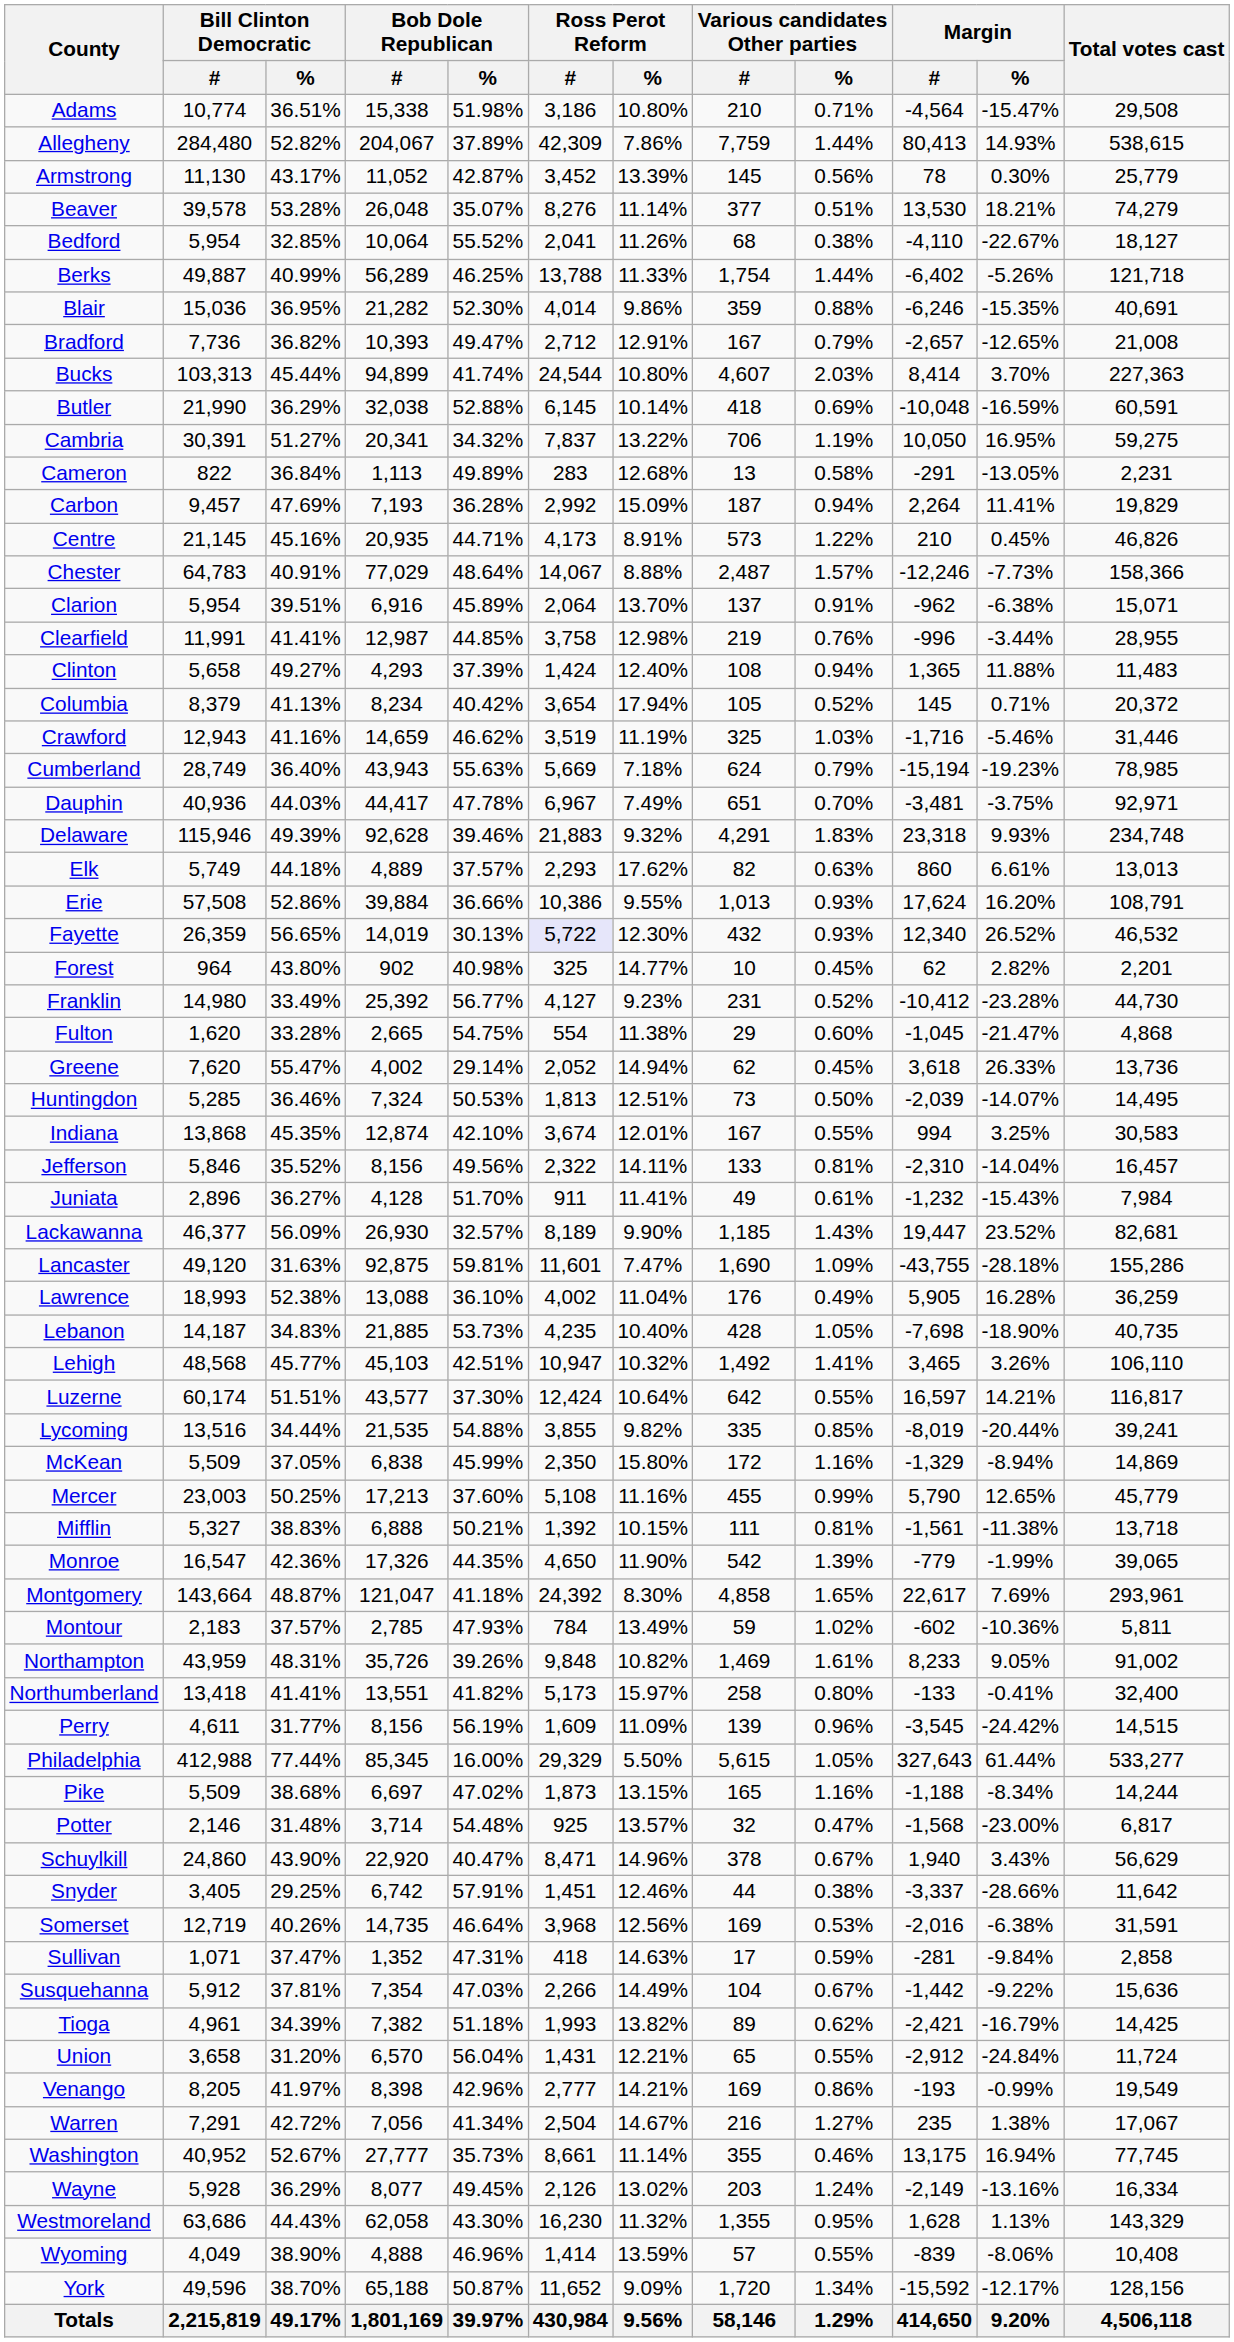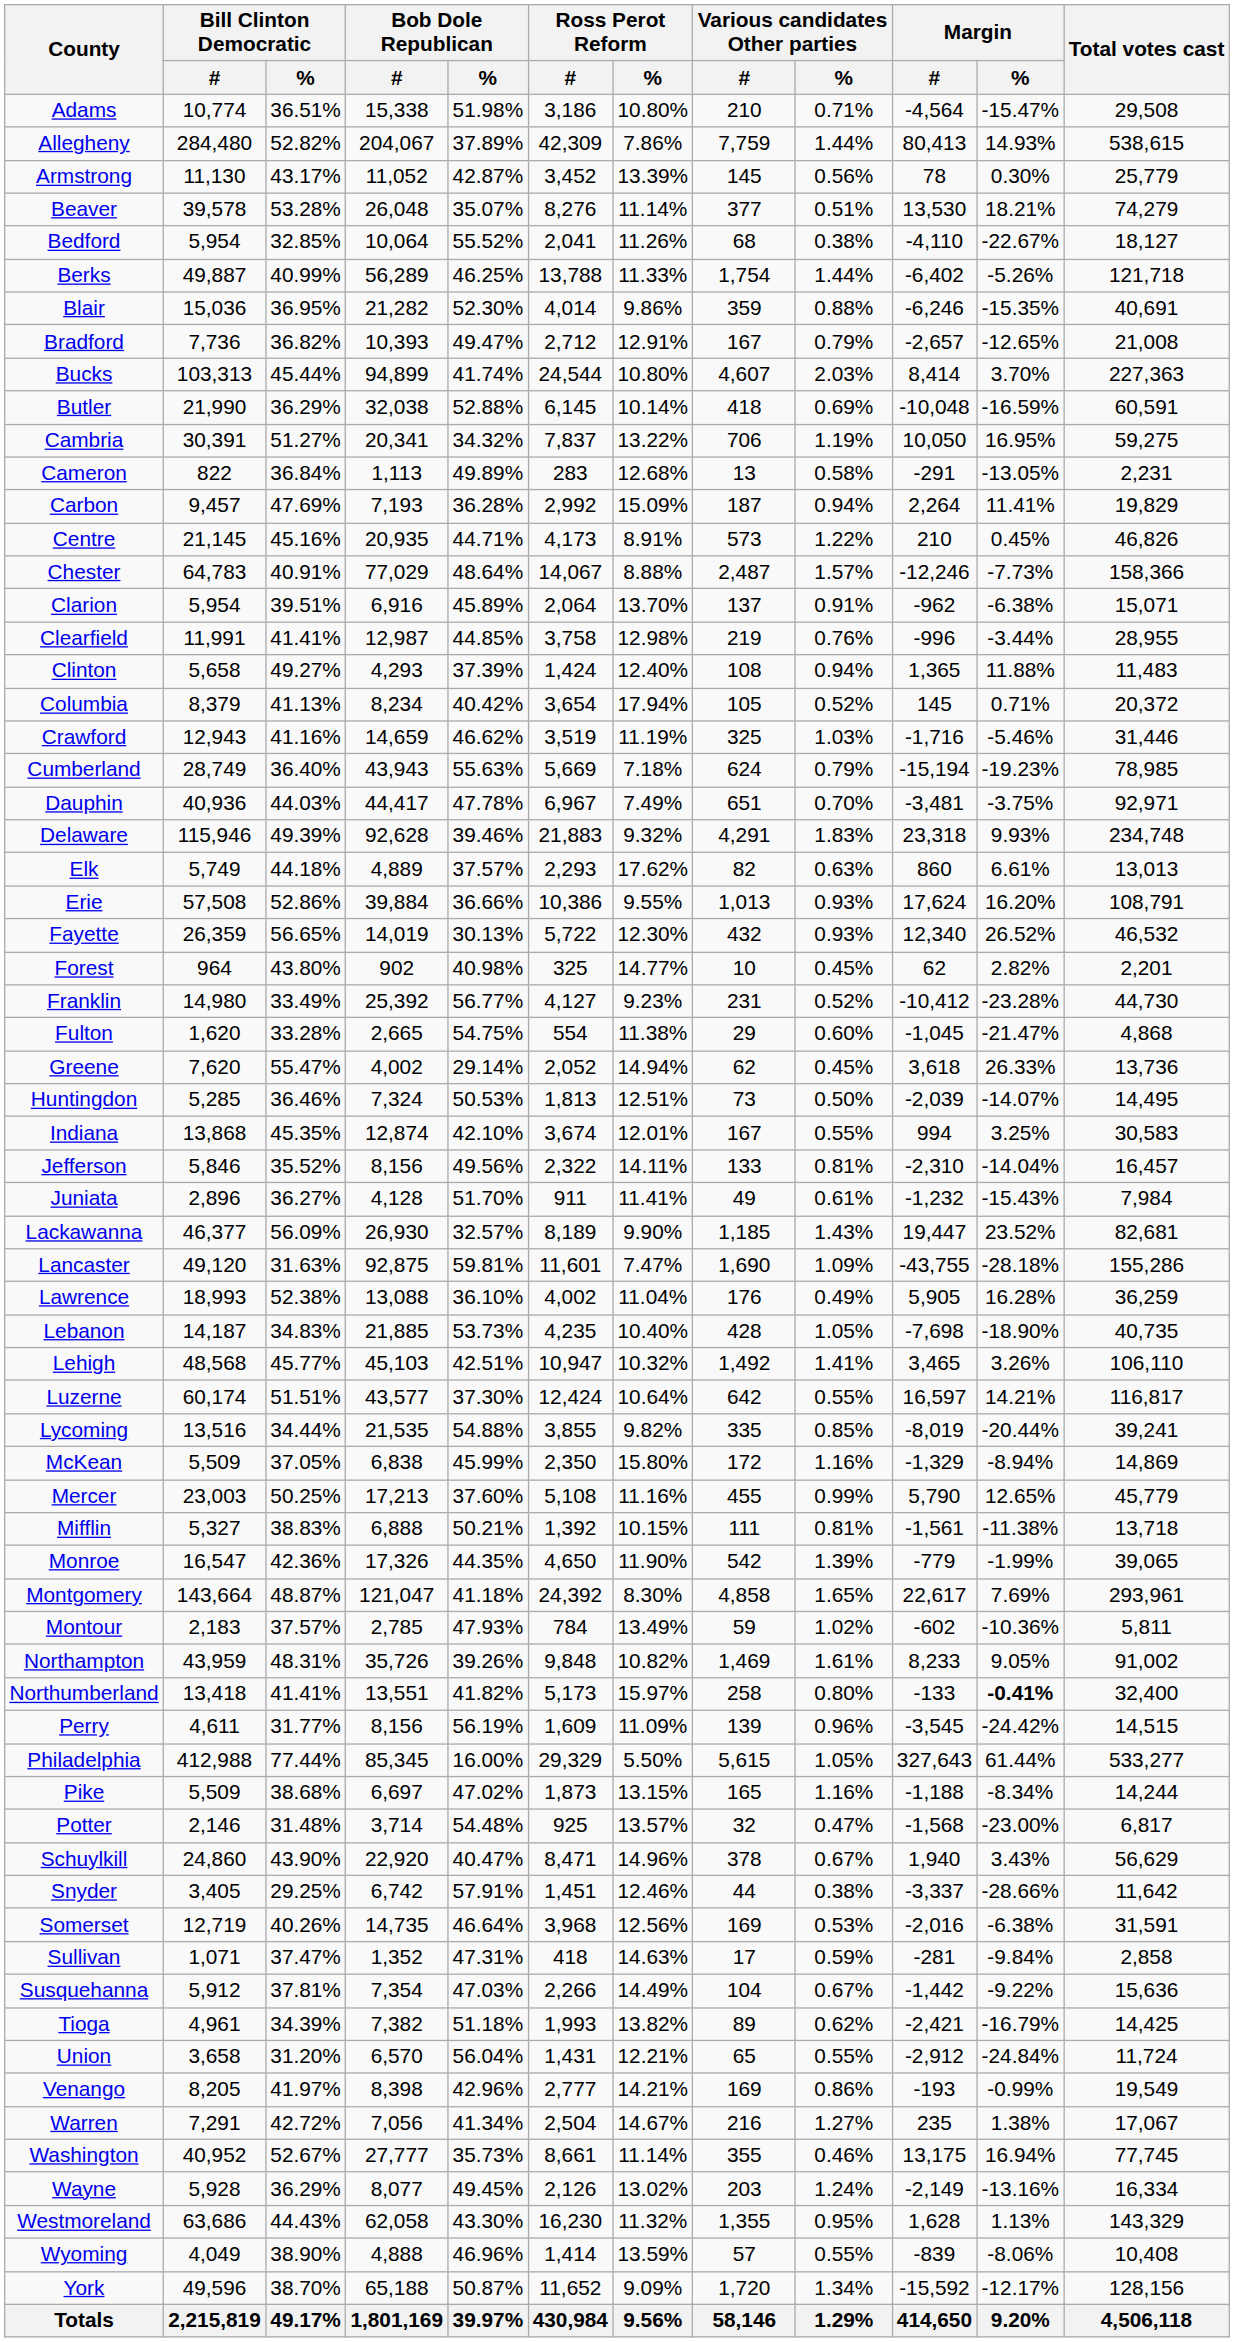(570, 935) lavender background -> (570, 935) no background
(1020, 1693) normal -> (1020, 1693) bold
